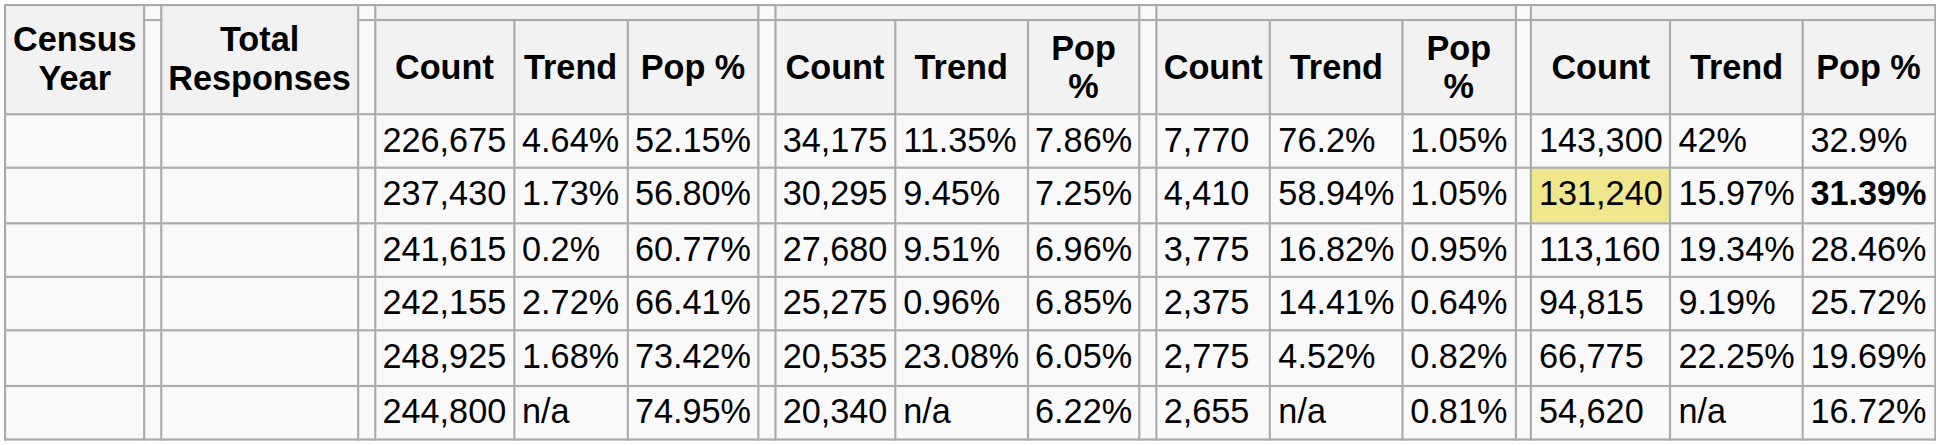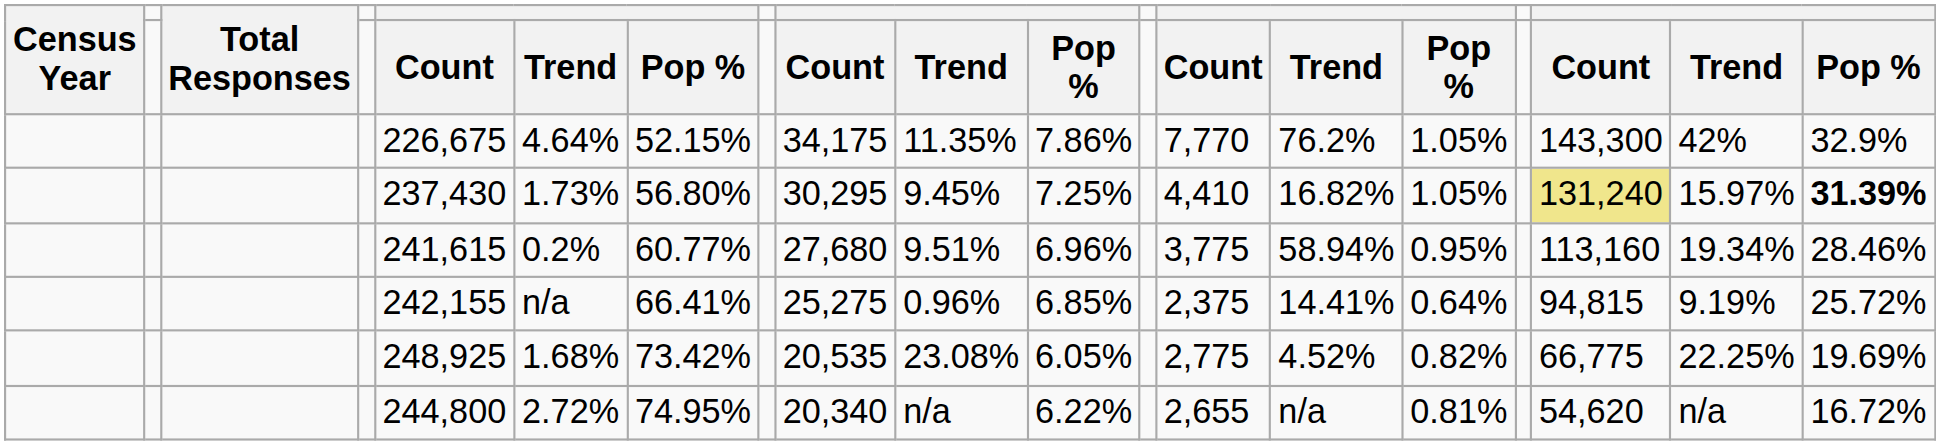(1336, 194) 58.94% -> (1336, 194) 16.82%
(1336, 248) 16.82% -> (1336, 248) 58.94%
(571, 303) 2.72% -> (546, 303) n/a
(546, 411) n/a -> (571, 411) 2.72%
